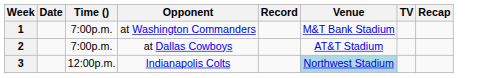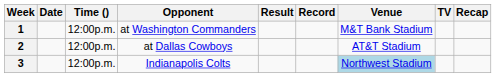+ column: (277, 13)
(92, 30) 7:00p.m. -> (92, 30) 12:00p.m.
(92, 47) 7:00p.m. -> (92, 47) 12:00p.m.
